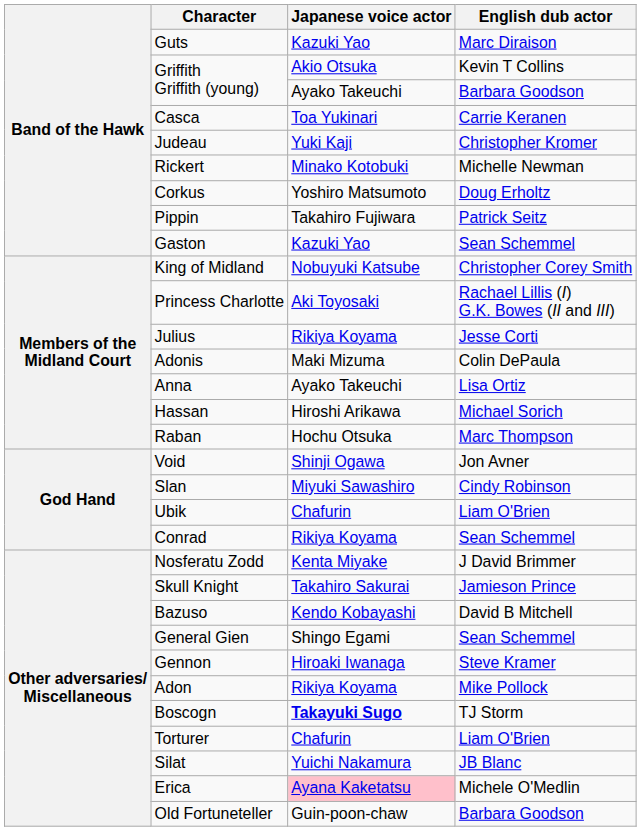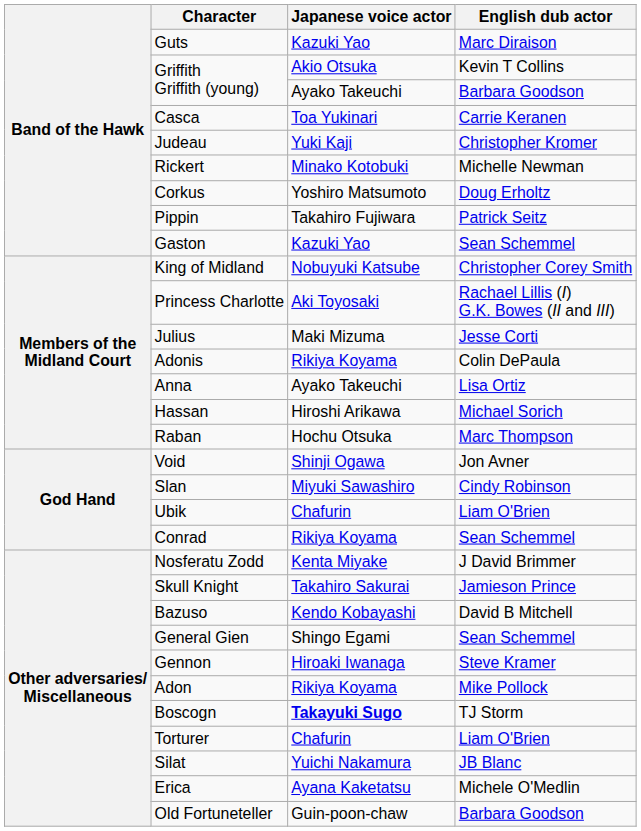(344, 336) Rikiya Koyama -> (338, 336) Maki Mizuma
(338, 361) Maki Mizuma -> (344, 361) Rikiya Koyama
(351, 788) pink background -> (351, 788) no background
